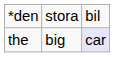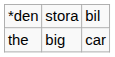(96, 39) lavender background -> (96, 39) no background
